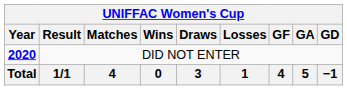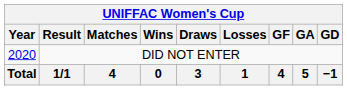(22, 54) bold -> (22, 54) normal
